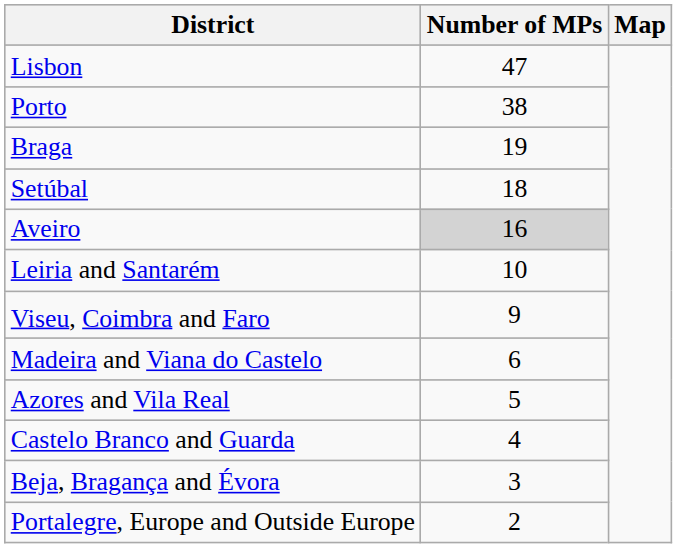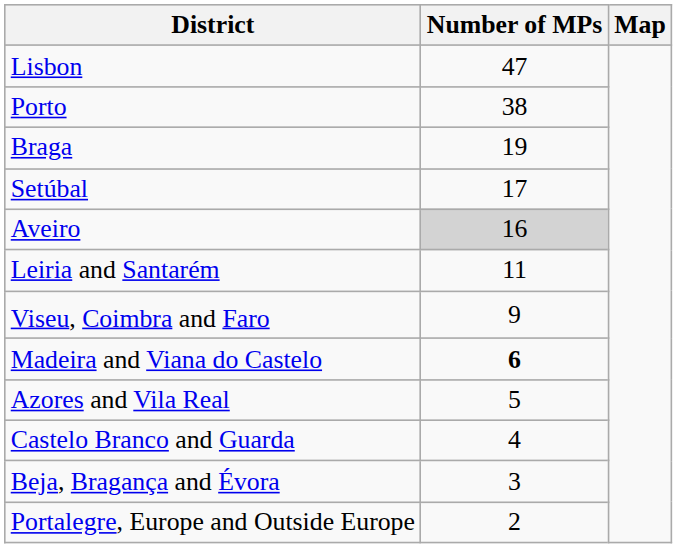(515, 188) 18 -> (515, 188) 17
(515, 270) 10 -> (515, 270) 11
(515, 358) normal -> (515, 358) bold
